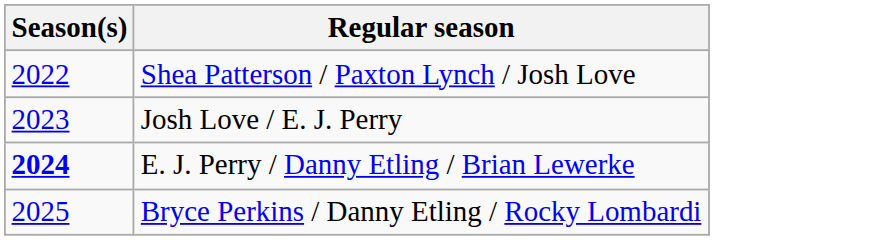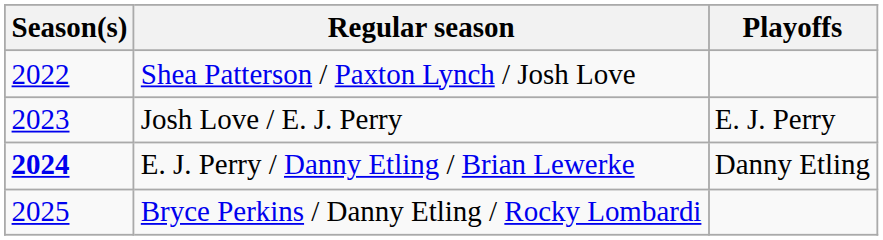+ column: (792, 27)
